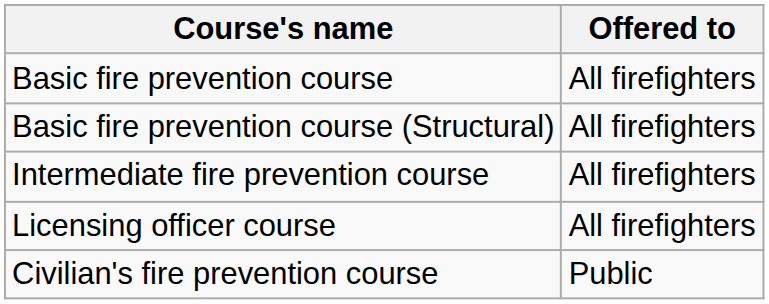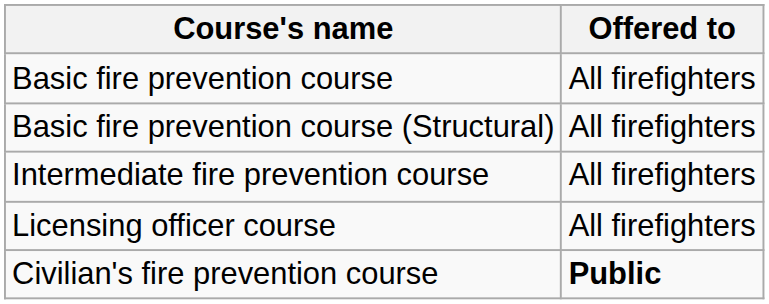(611, 273) normal -> (615, 273) bold
